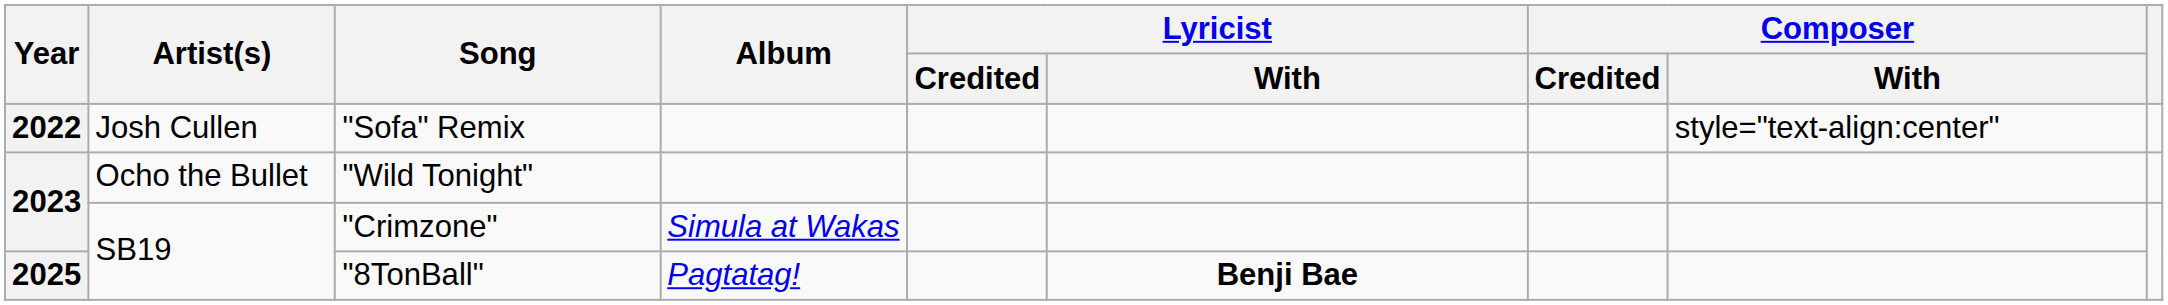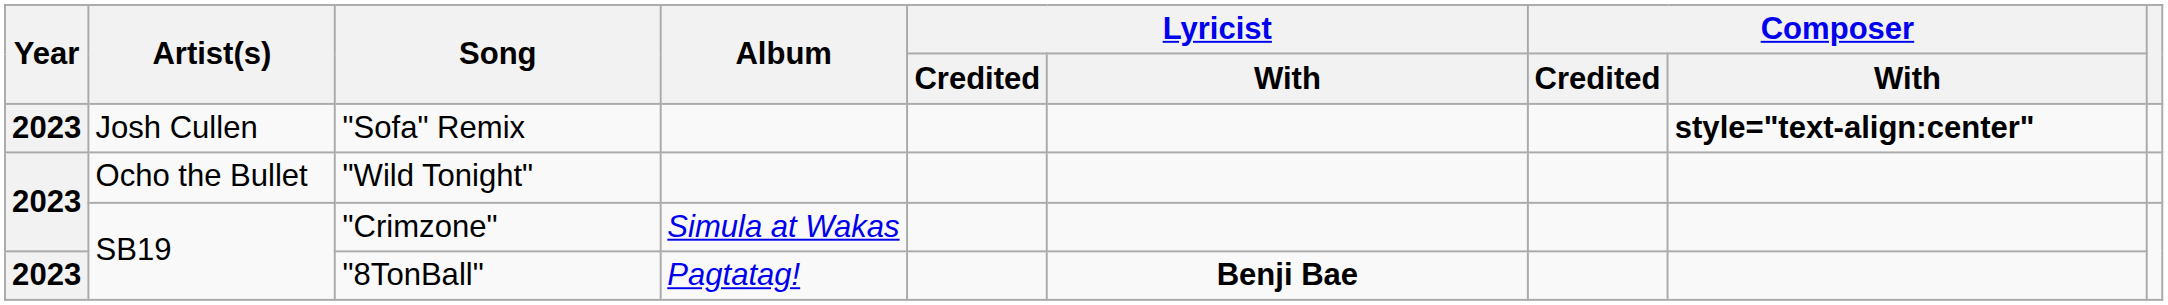(47, 127) 2022 -> (47, 127) 2023
(1837, 127) normal -> (1855, 127) bold
(47, 275) 2025 -> (47, 275) 2023
